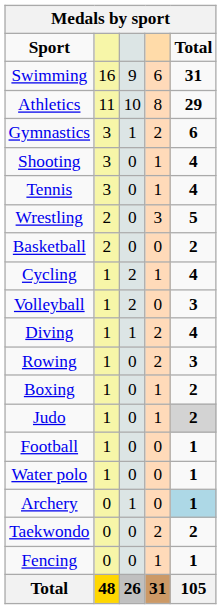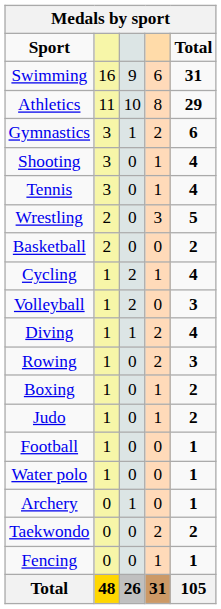(193, 417) lightgrey background -> (193, 417) no background
(193, 503) lightblue background -> (193, 503) no background
